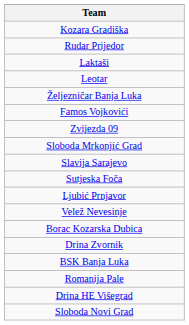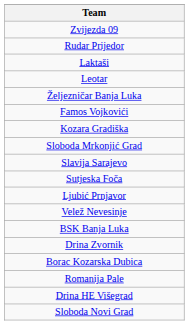(94, 29) Kozara Gradiška -> (94, 29) Zvijezda 09
(94, 129) Zvijezda 09 -> (94, 129) Kozara Gradiška
(94, 228) Borac Kozarska Dubica -> (94, 228) BSK Banja Luka
(94, 262) BSK Banja Luka -> (94, 262) Borac Kozarska Dubica
